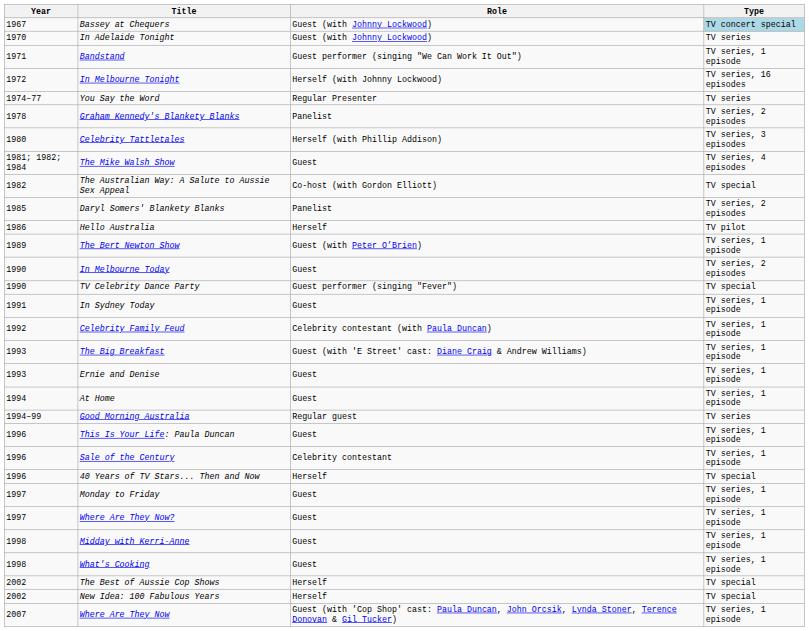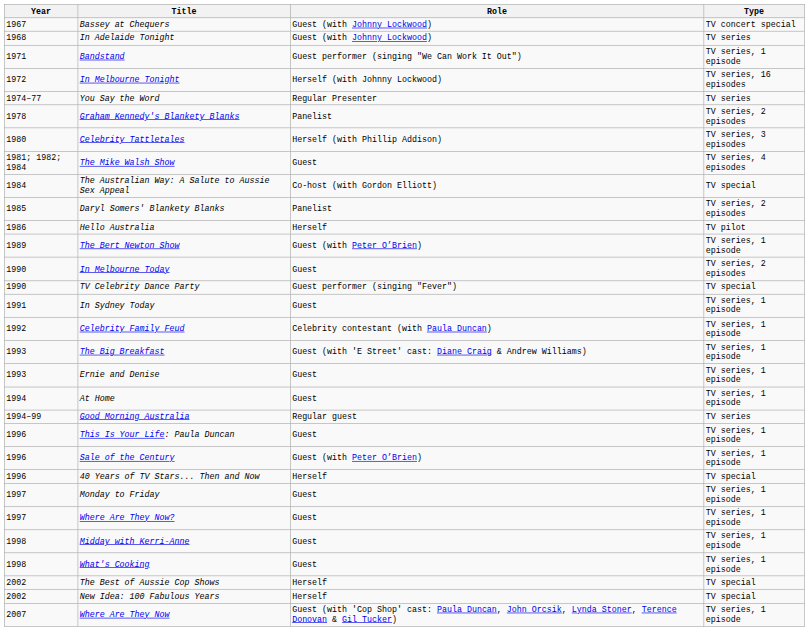(751, 25) lightblue background -> (751, 25) no background
(16, 38) 1970 -> (16, 38) 1968
(16, 186) 1982 -> (16, 186) 1984
(342, 458) Celebrity contestant -> (357, 458) Guest (with Peter O’Brien)
